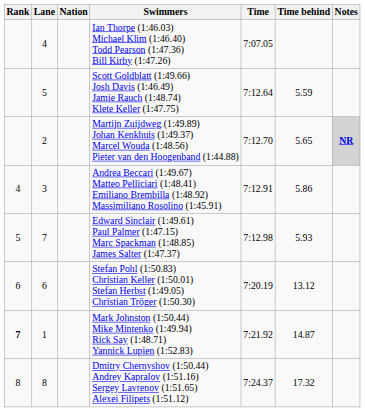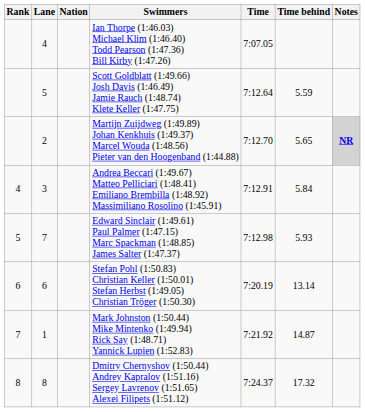(304, 189) 5.86 -> (304, 189) 5.84
(304, 286) 13.12 -> (304, 286) 13.14
(18, 334) bold -> (18, 334) normal
